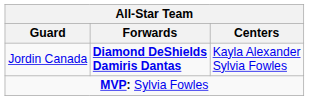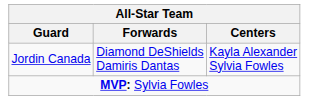(150, 59) bold -> (150, 59) normal
